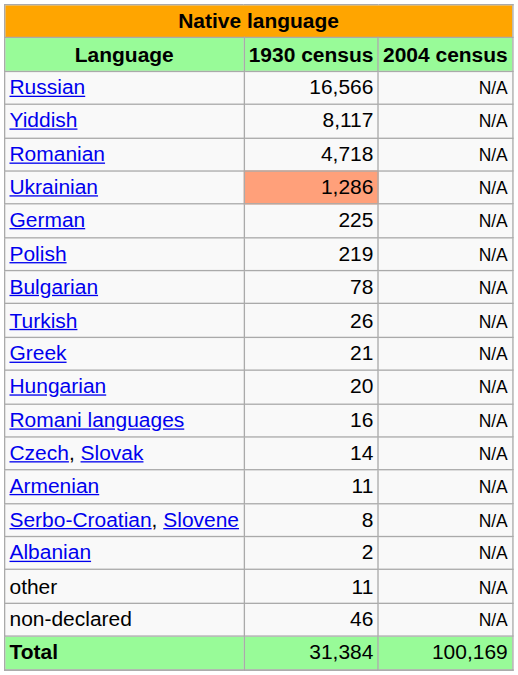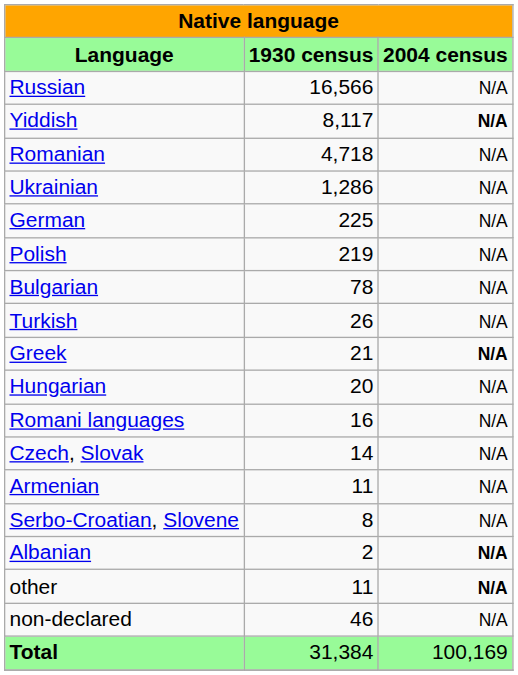(493, 122) normal -> (493, 120) bold
(347, 187) lightsalmon background -> (347, 187) no background
(493, 354) normal -> (493, 353) bold
(493, 554) normal -> (493, 552) bold
(493, 587) normal -> (493, 586) bold
